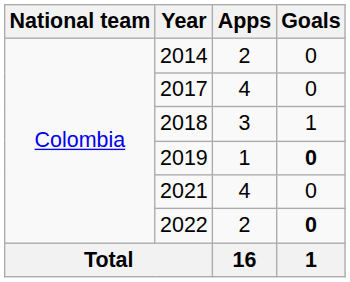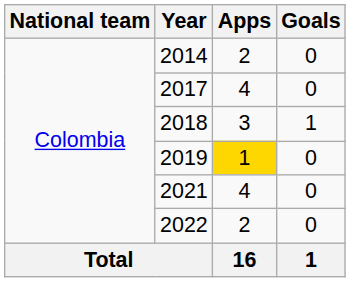(244, 157) no background -> (244, 157) gold background
(311, 157) bold -> (311, 157) normal
(311, 225) bold -> (311, 225) normal
